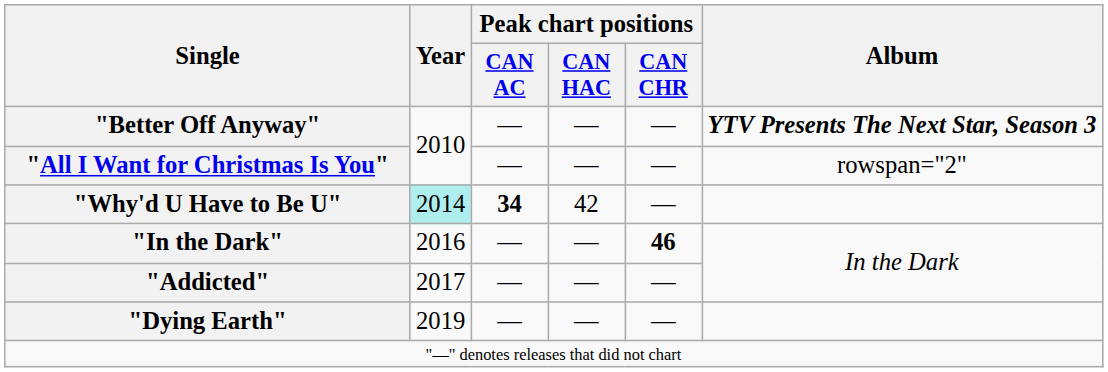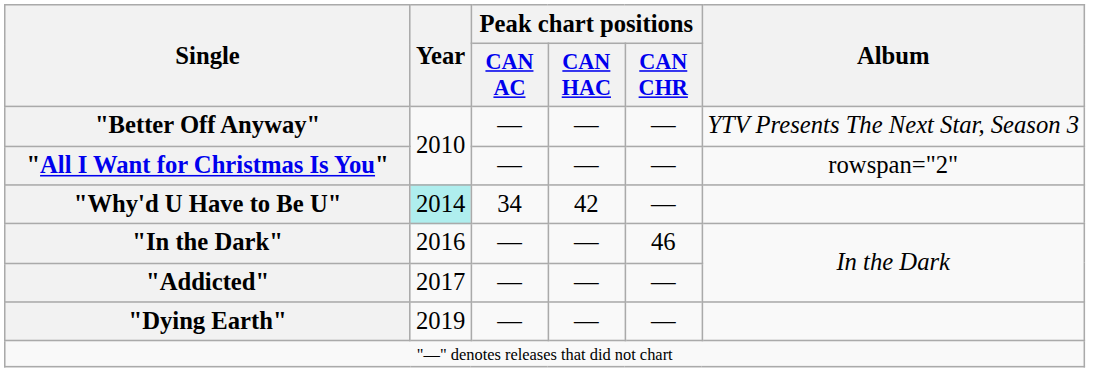(902, 125) bold -> (893, 125) normal
(509, 204) bold -> (509, 204) normal
(663, 243) bold -> (663, 243) normal
